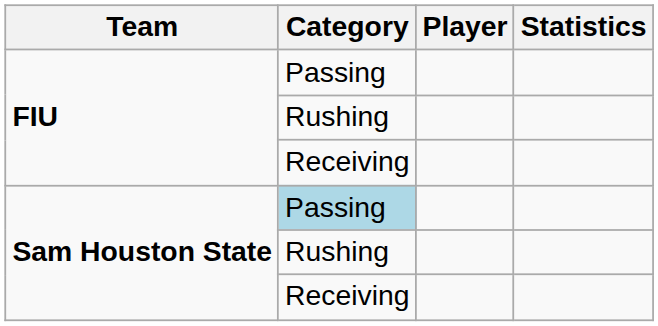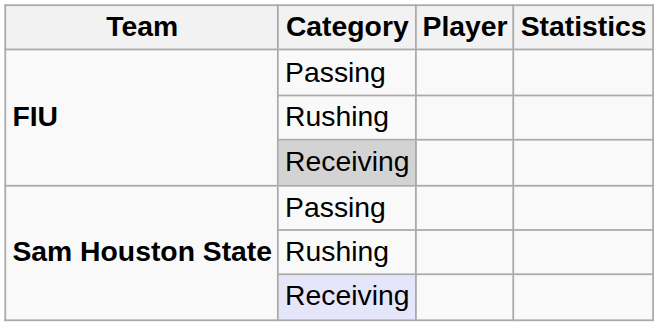(347, 162) no background -> (347, 162) lightgrey background
(335, 206) lightblue background -> (335, 206) no background
(347, 296) no background -> (347, 296) lavender background
